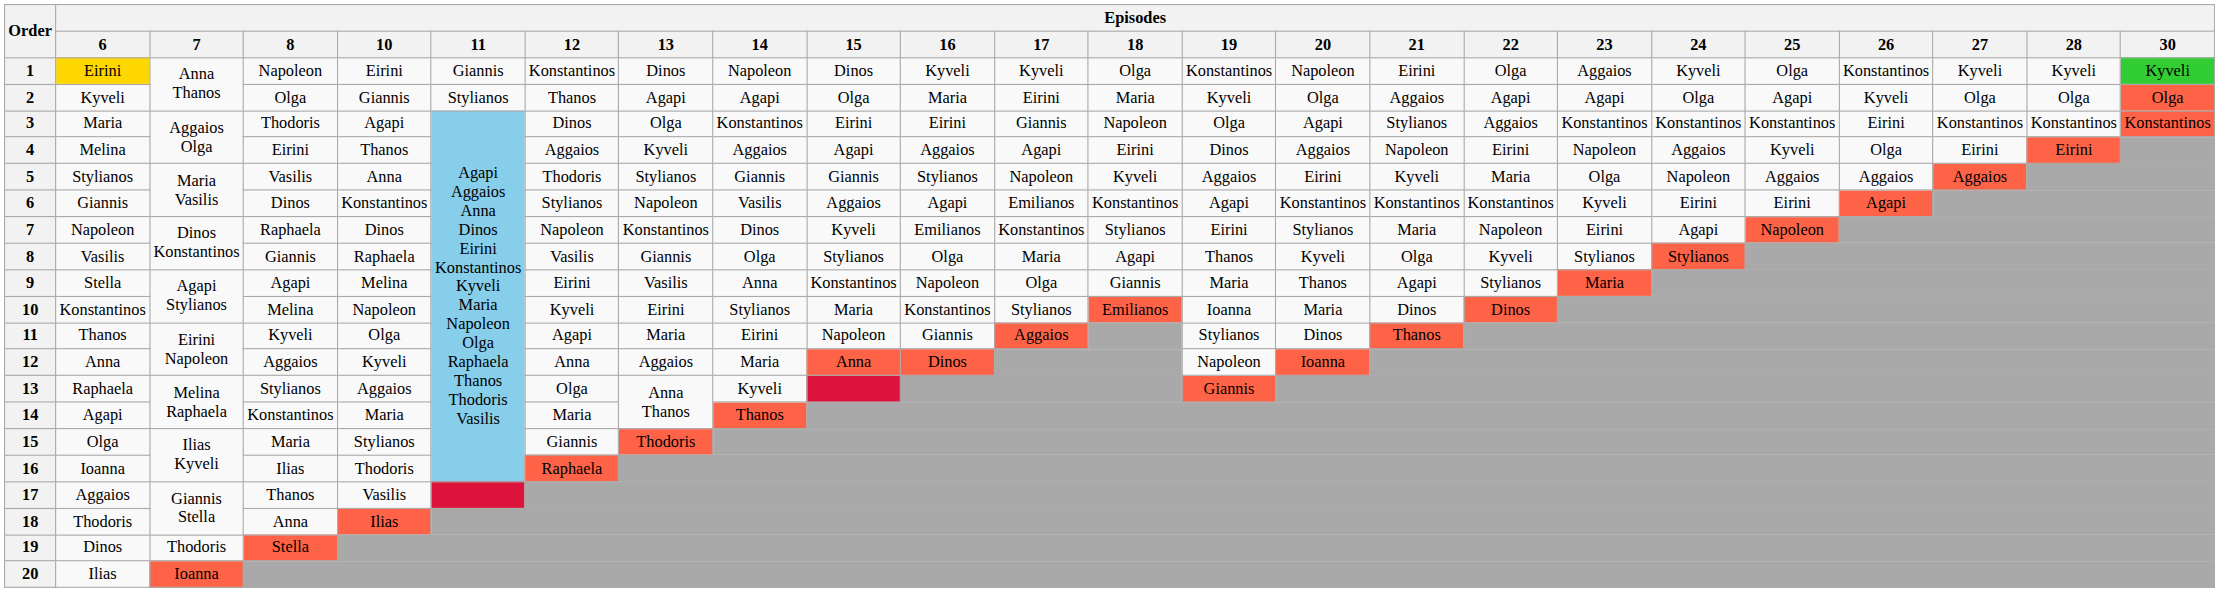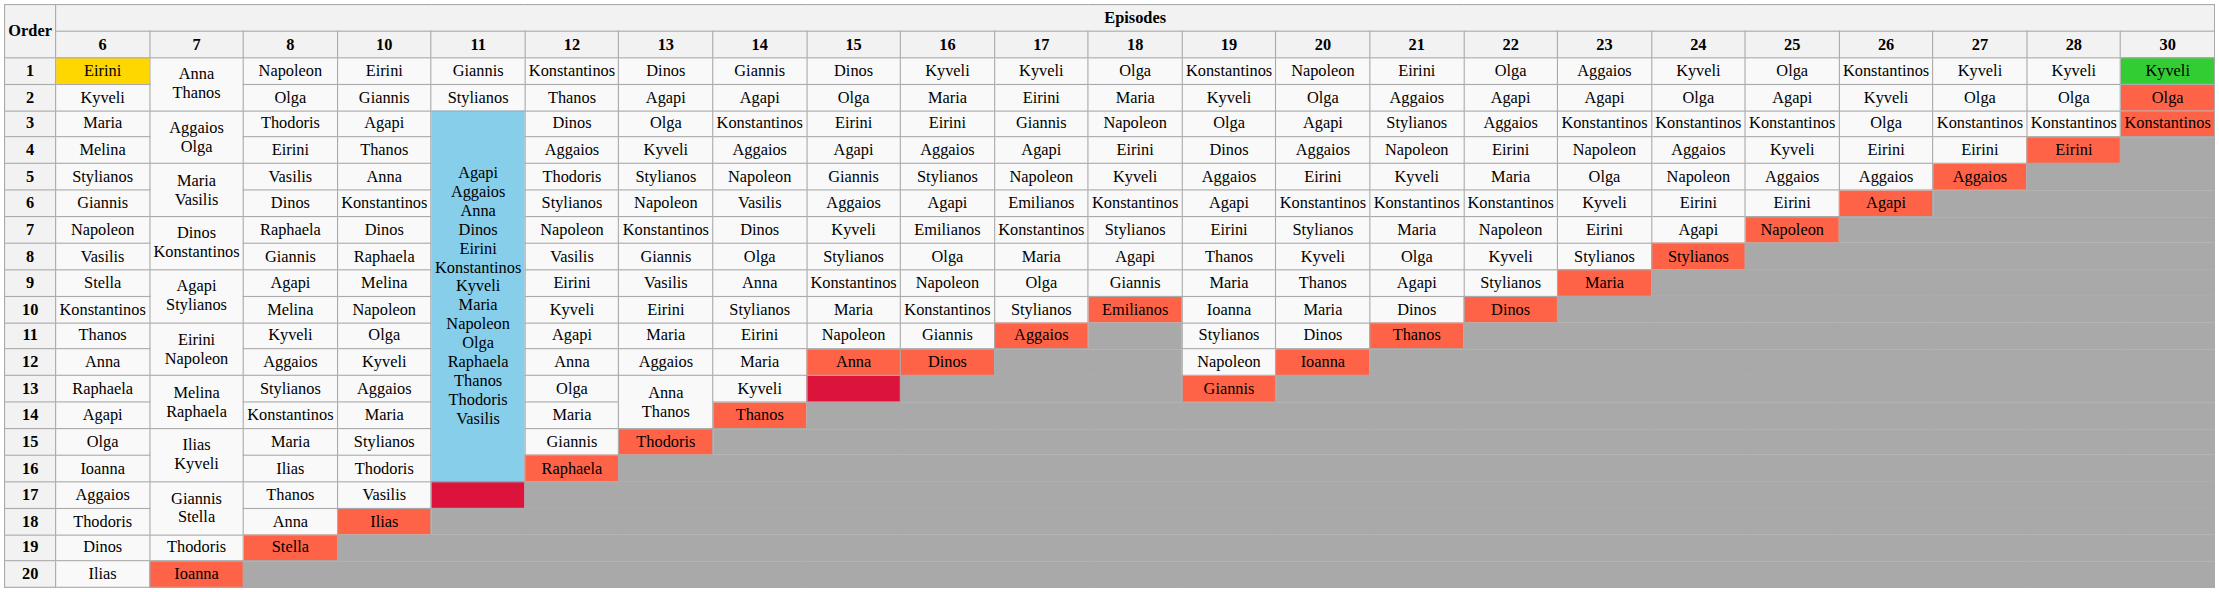(760, 70) Napoleon -> (760, 70) Giannis
(1886, 123) Eirini -> (1886, 123) Olga
(1886, 149) Olga -> (1886, 149) Eirini
(760, 176) Giannis -> (760, 176) Napoleon
